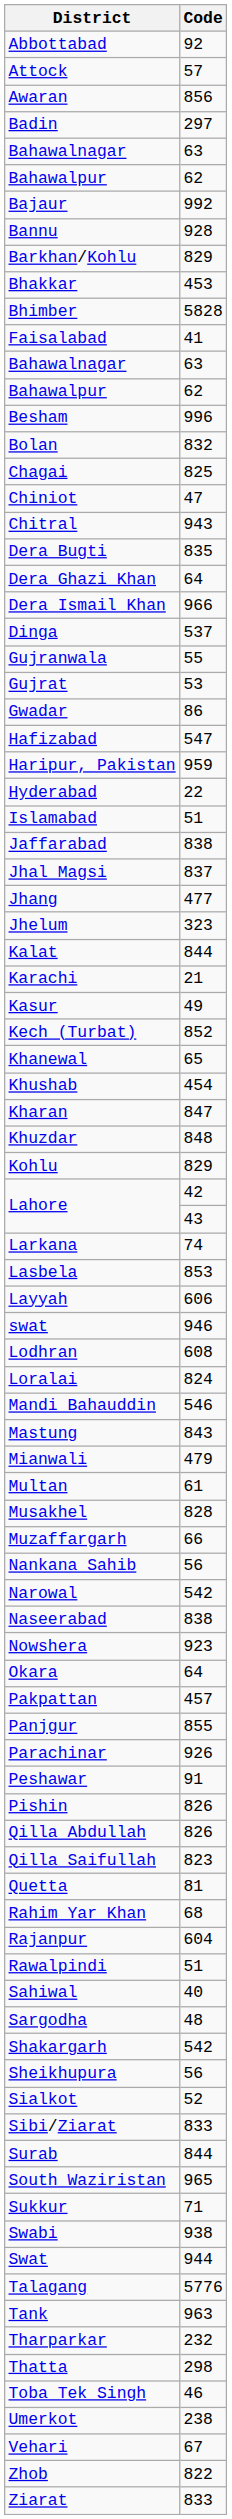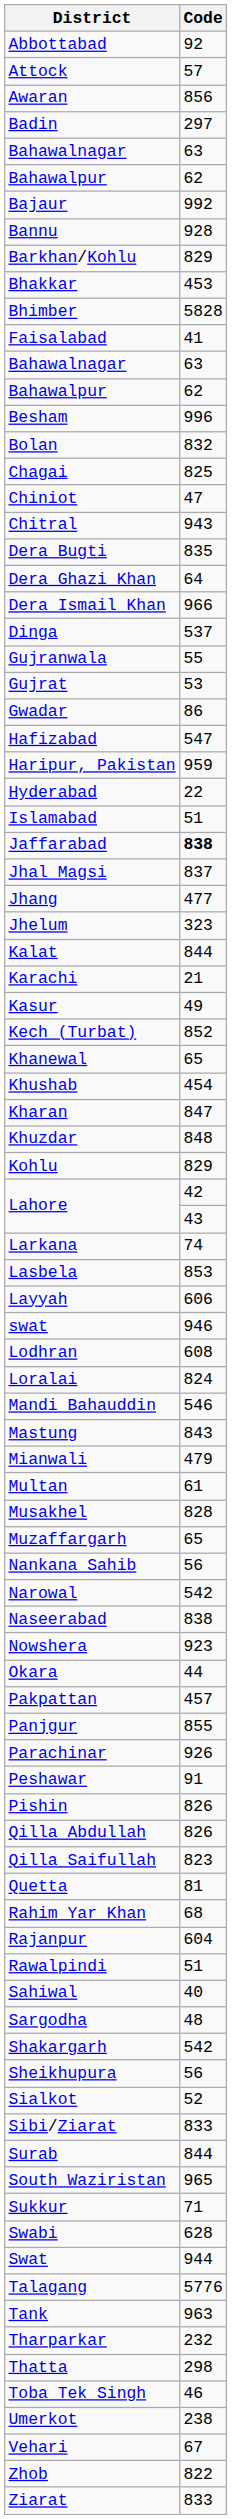(198, 846) normal -> (198, 846) bold
(193, 1540) 66 -> (193, 1540) 65
(193, 1673) 64 -> (193, 1673) 44
(198, 2234) 938 -> (198, 2234) 628
